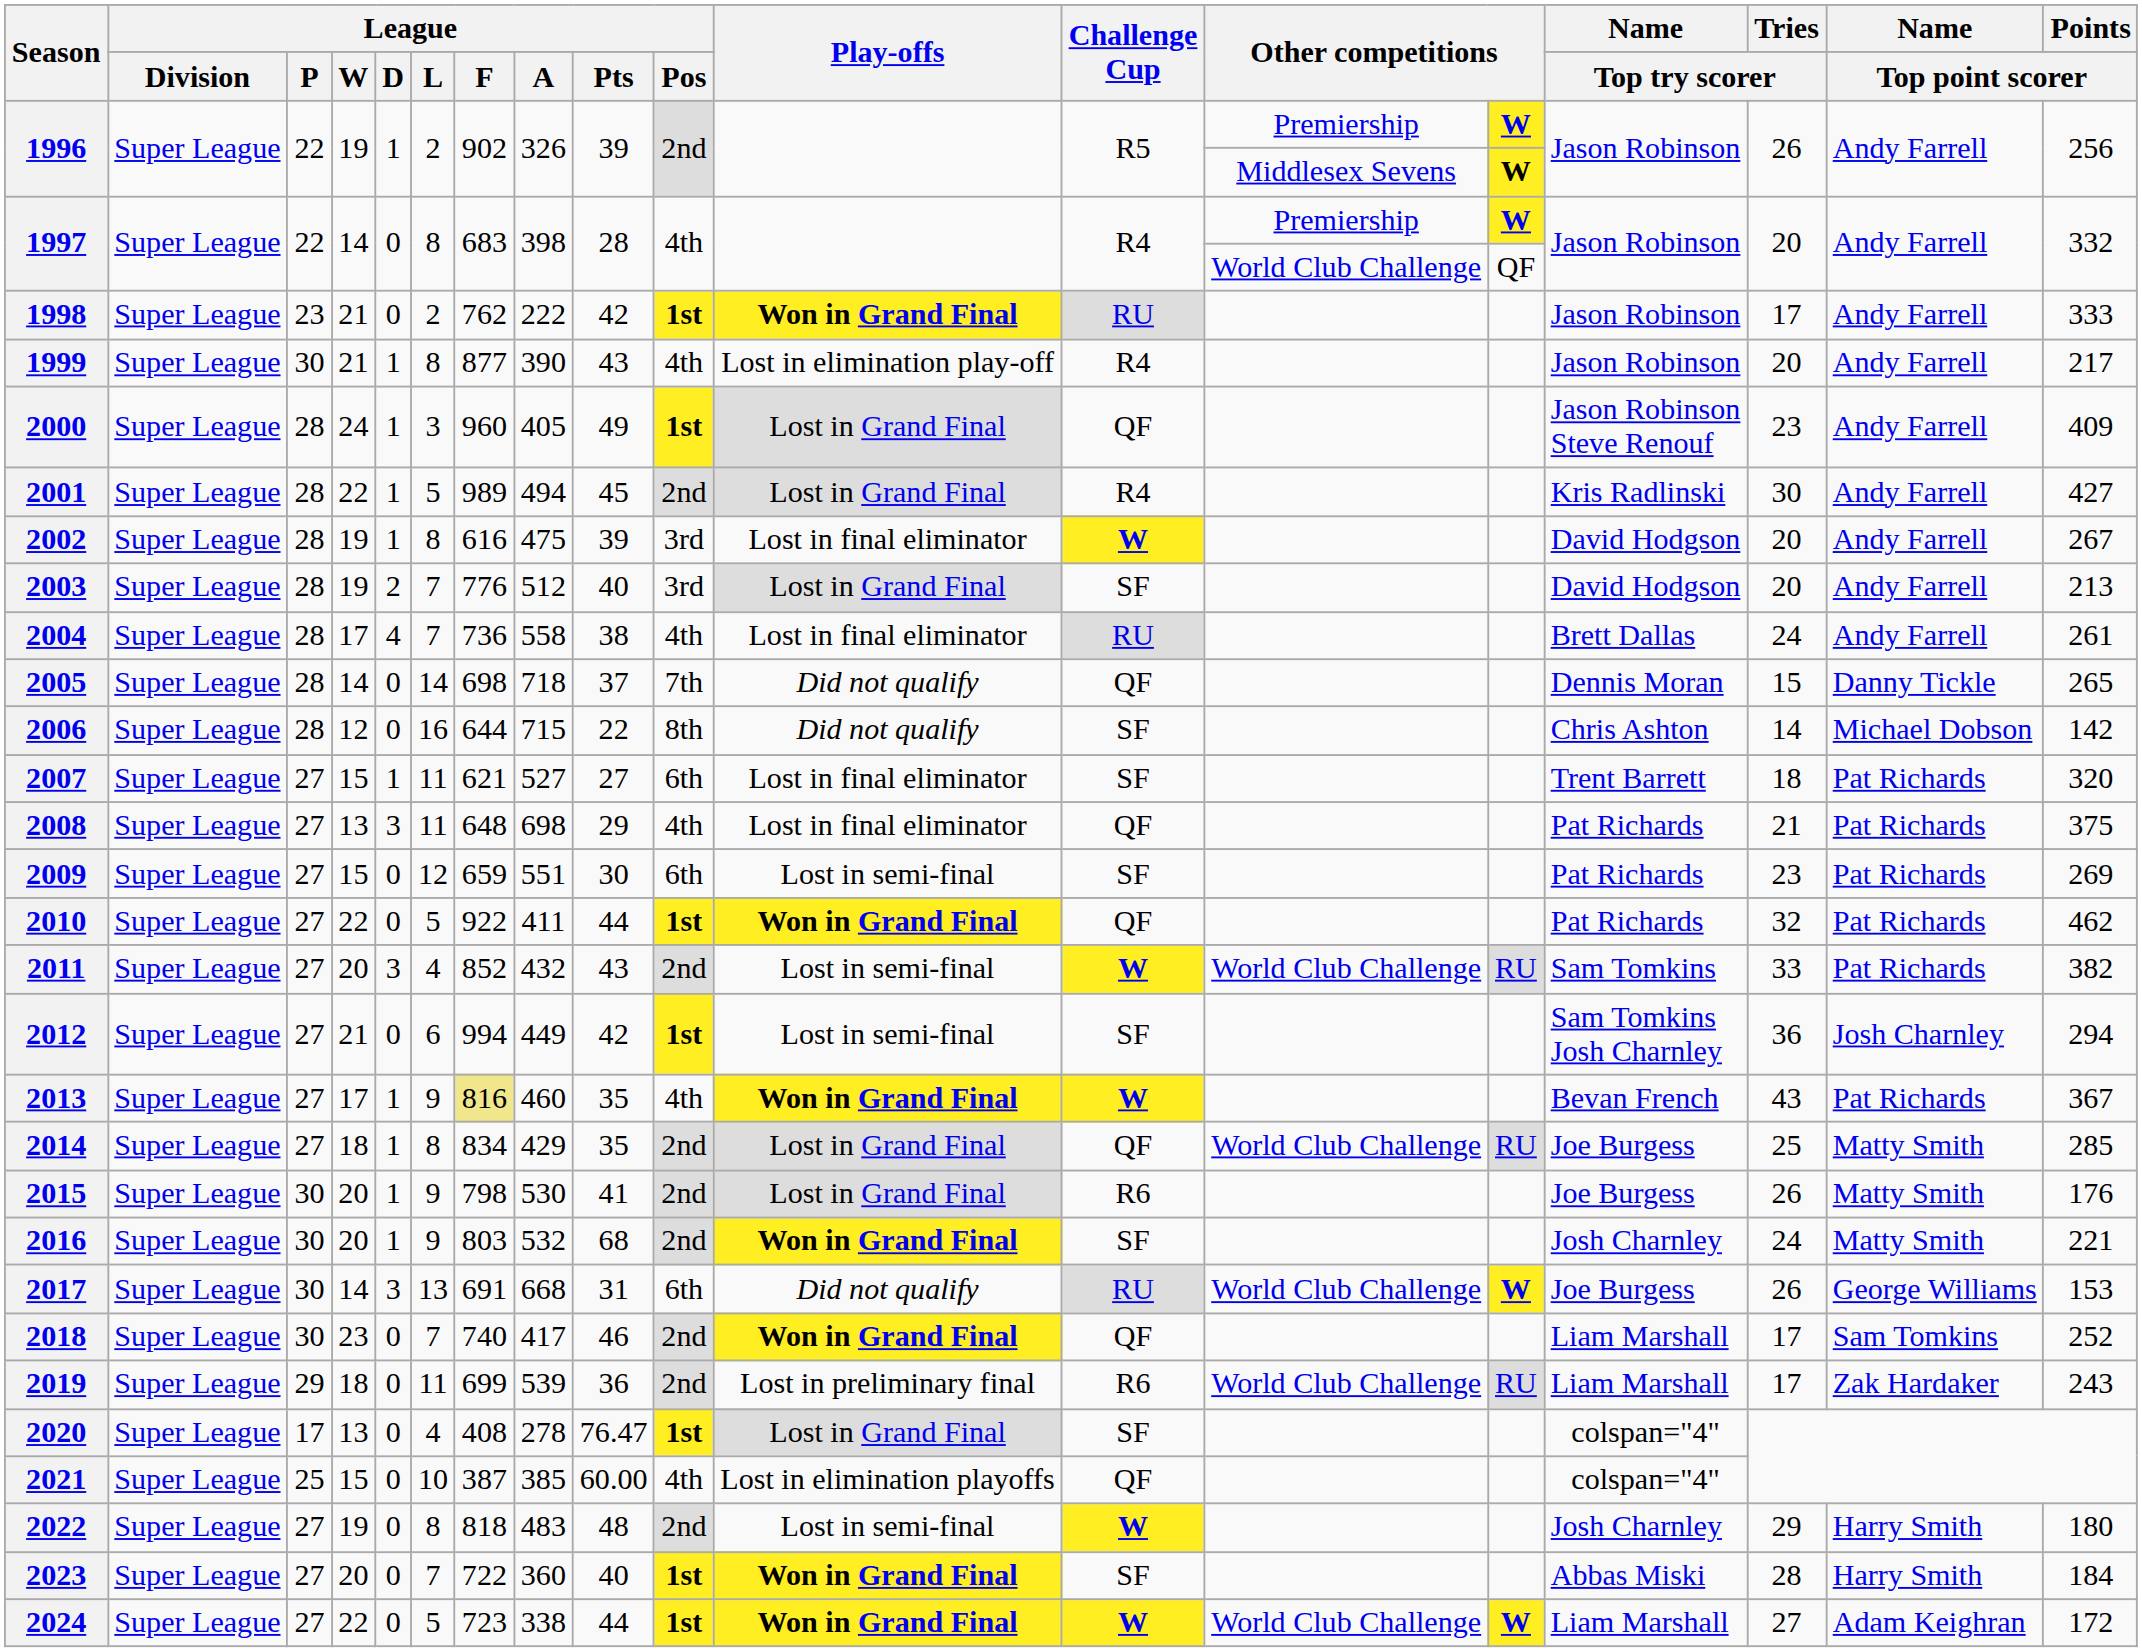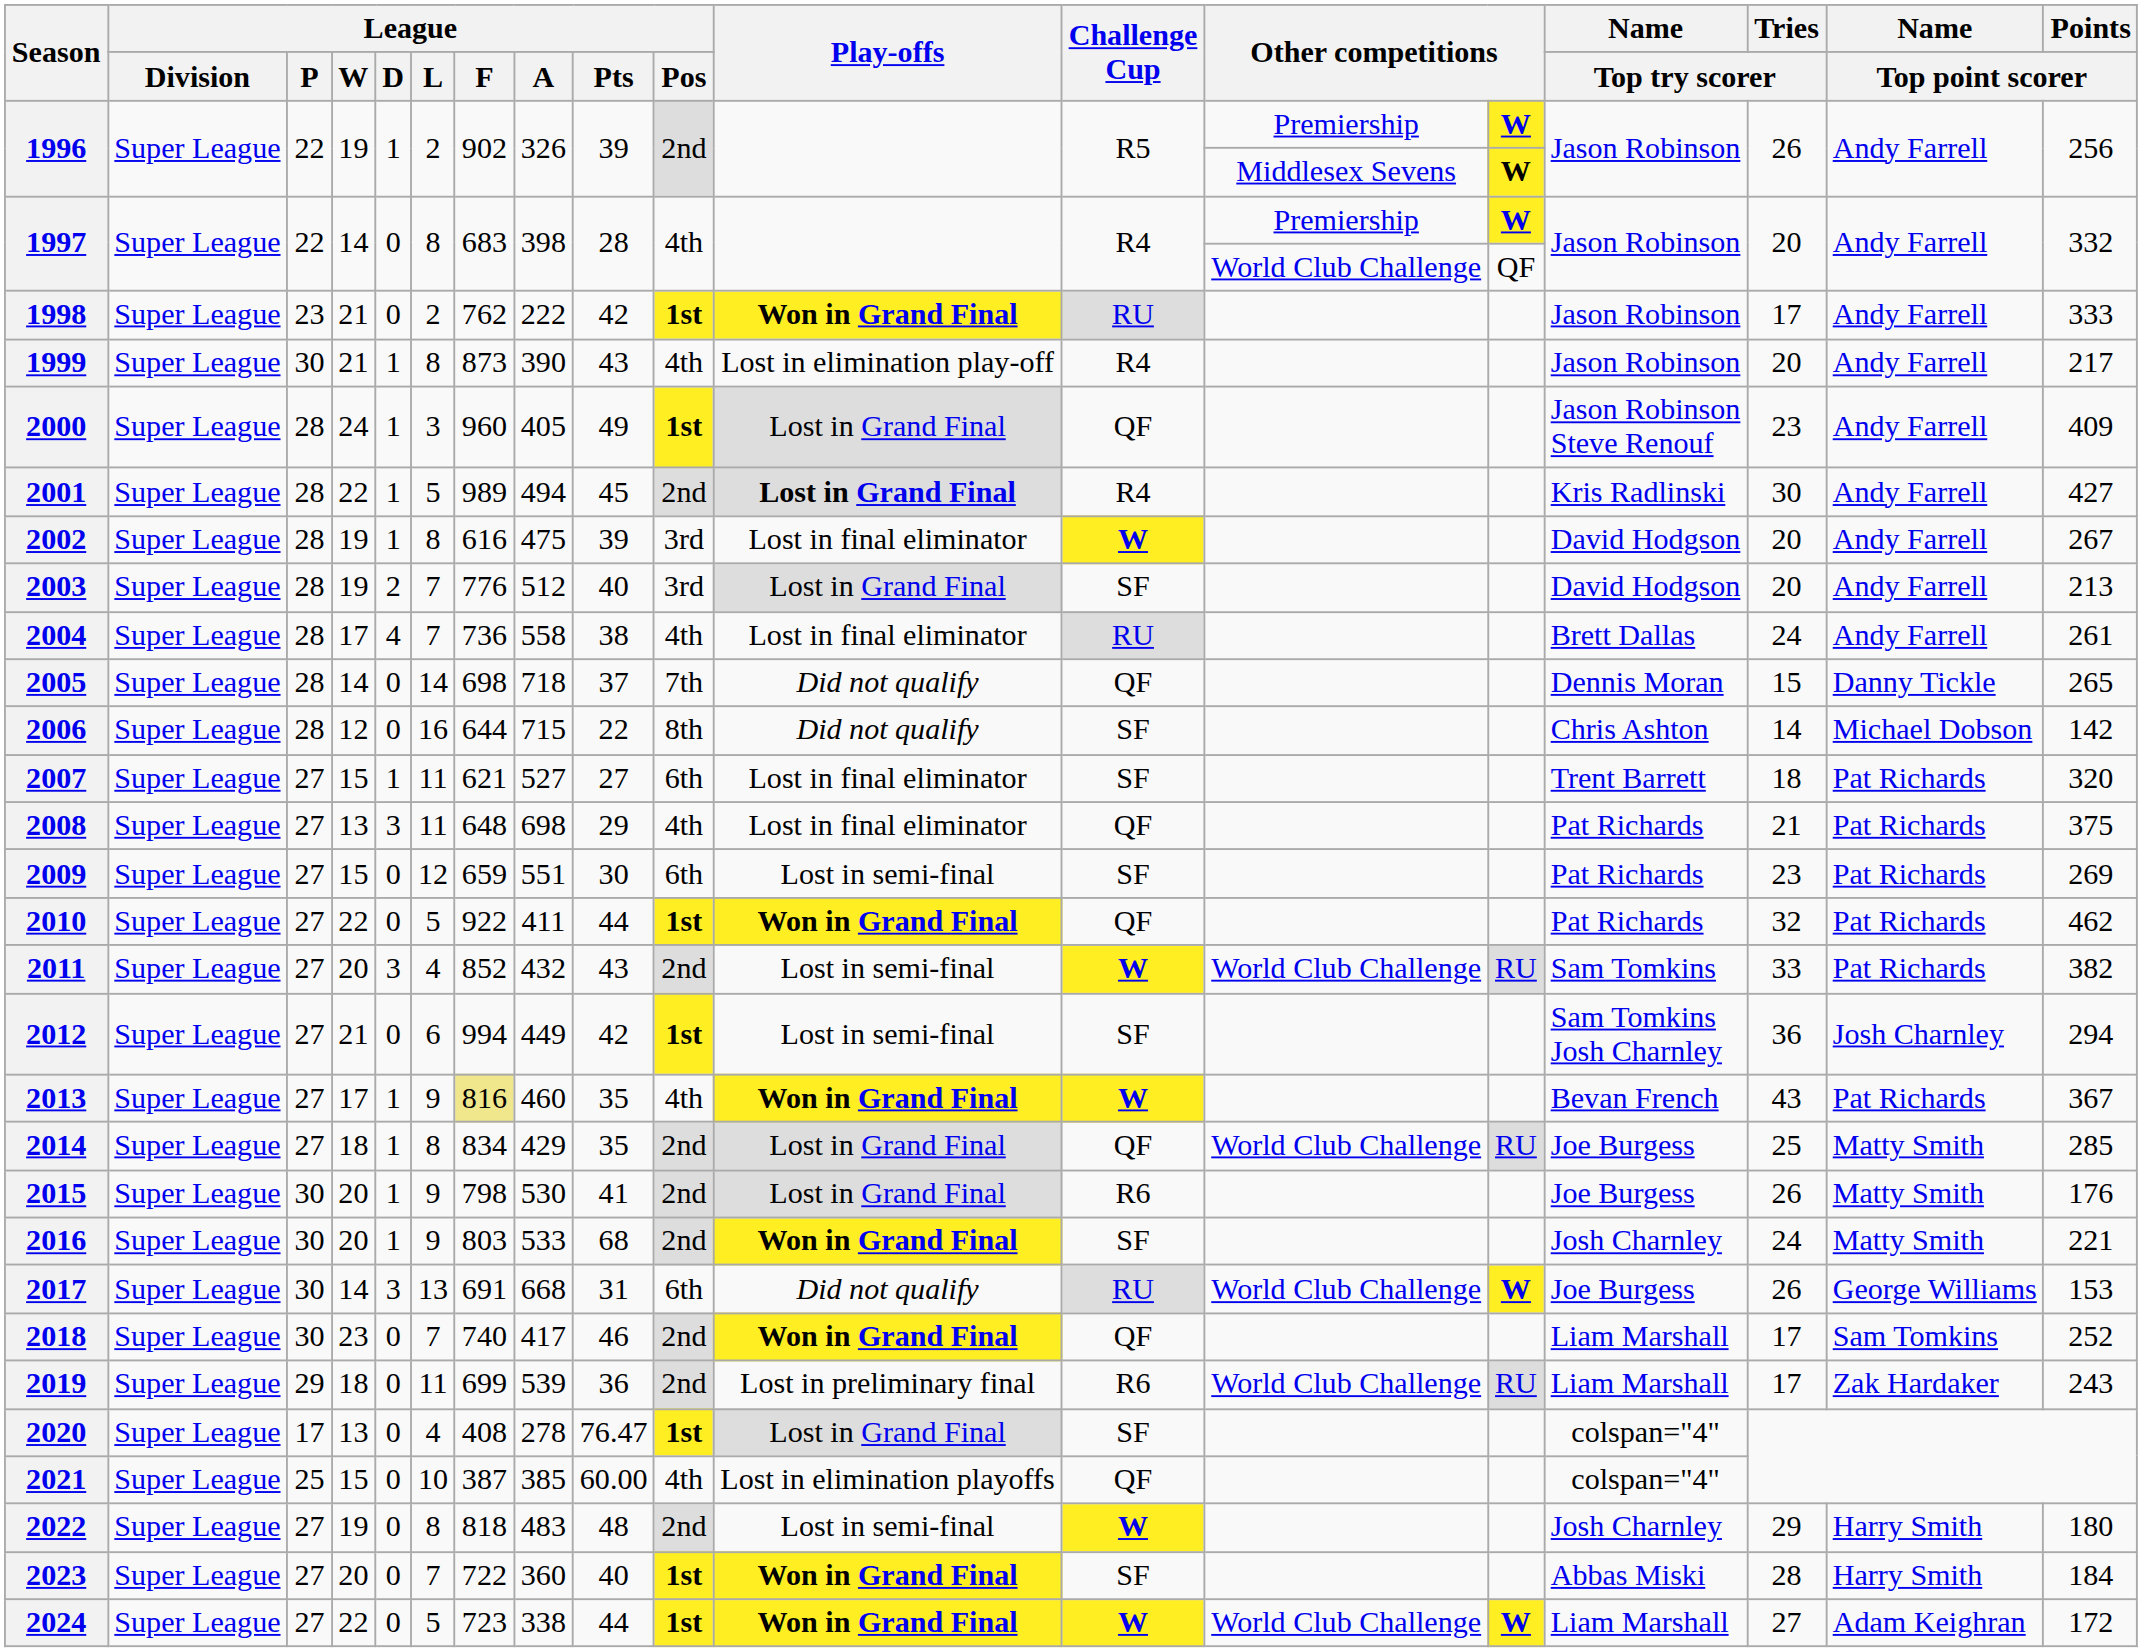(484, 362) 877 -> (484, 362) 873
(888, 491) normal -> (888, 491) bold
(543, 1240) 532 -> (543, 1240) 533
